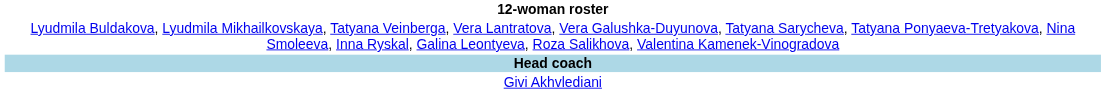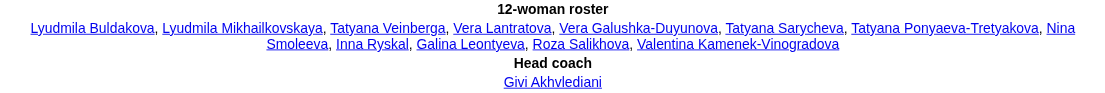(553, 63) lightblue background -> (553, 63) no background
